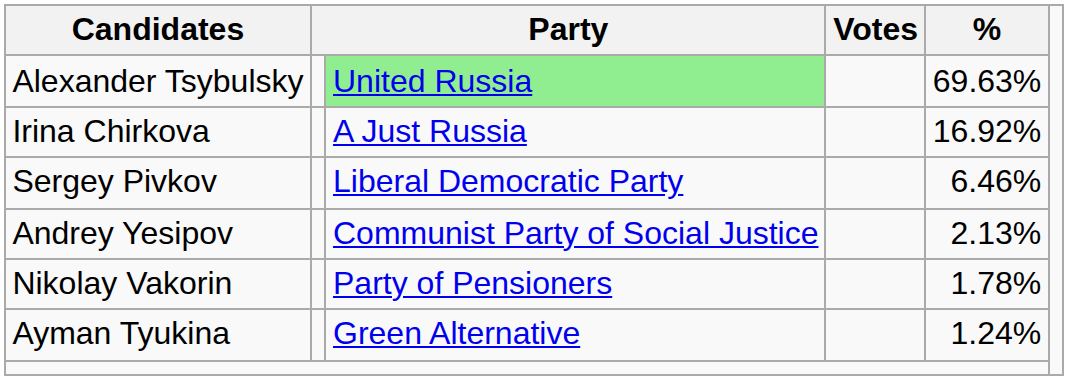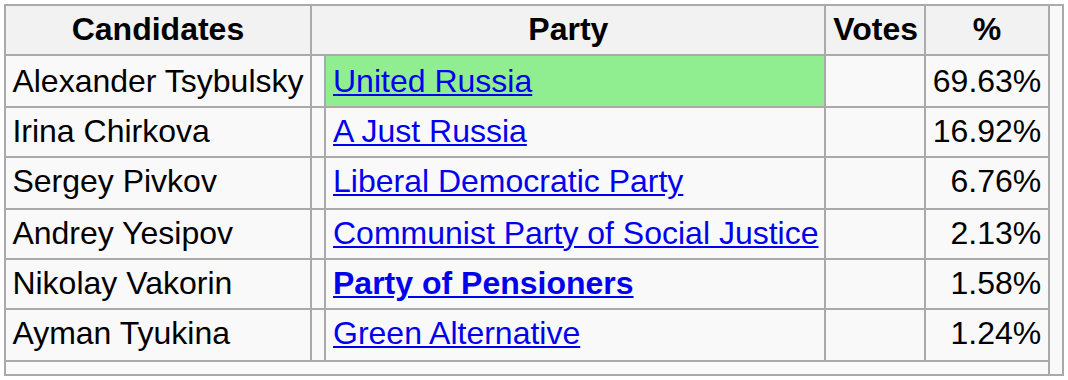(996, 182) 6.46% -> (996, 182) 6.76%
(473, 283) normal -> (483, 283) bold
(996, 283) 1.78% -> (996, 283) 1.58%
